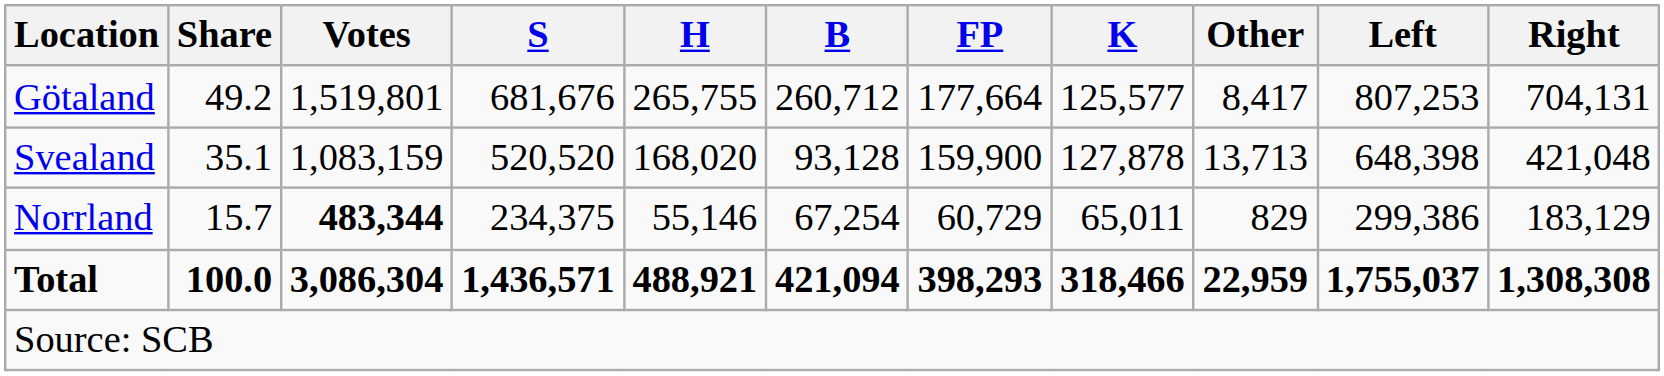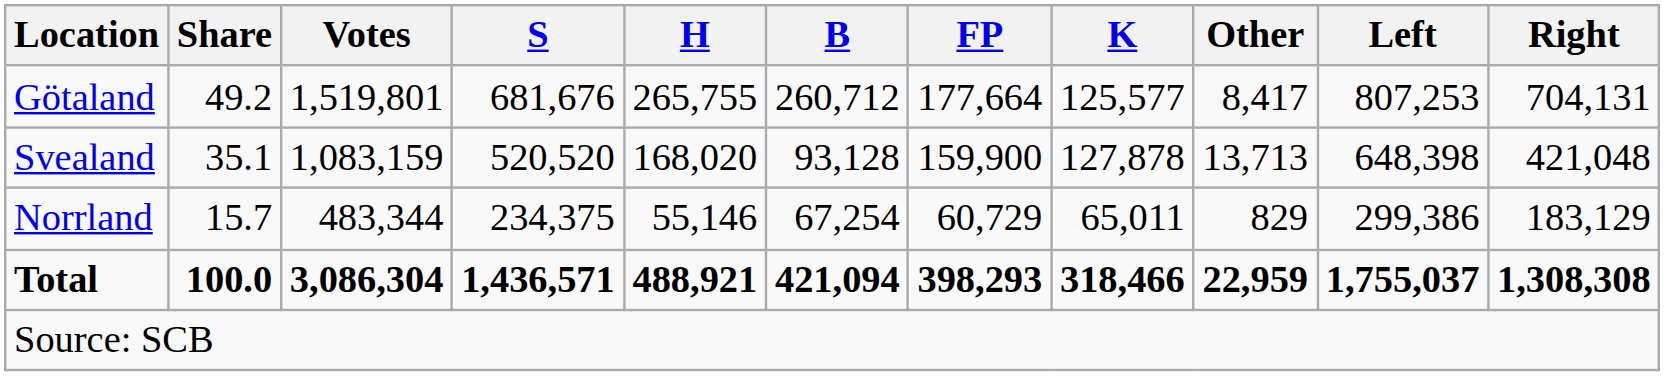(381, 217) bold -> (381, 217) normal
